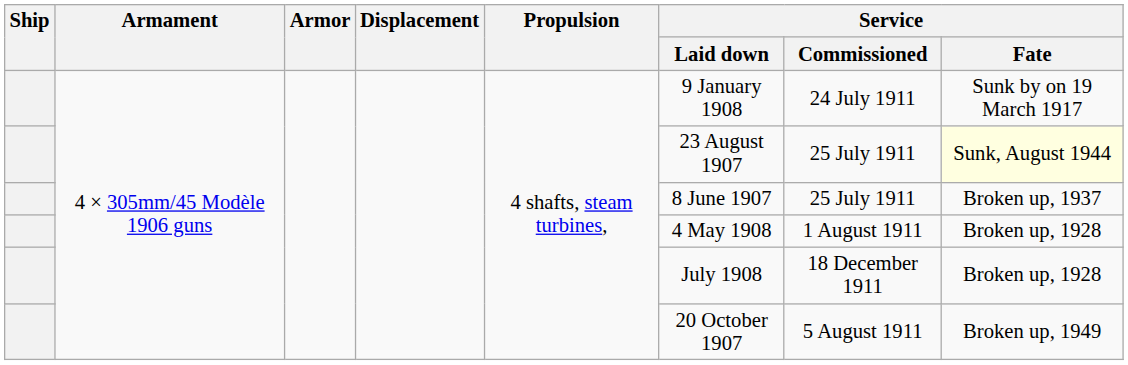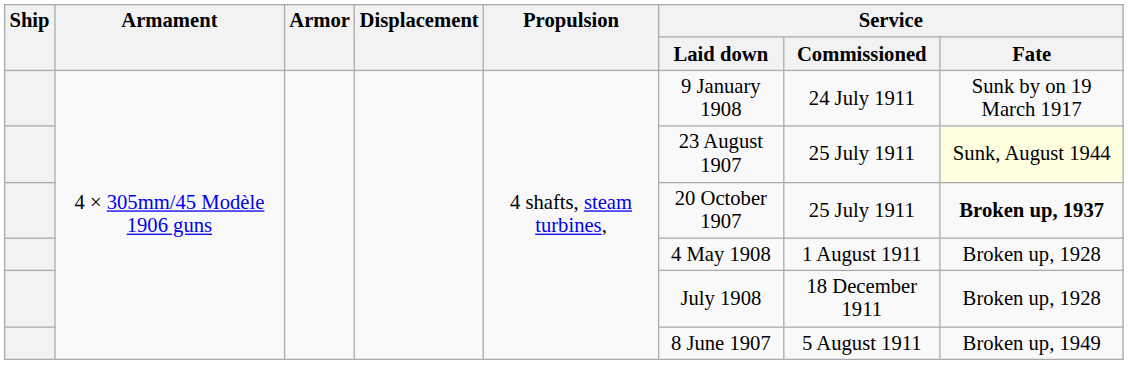(722, 198) 8 June 1907 -> (721, 209) 20 October 1907
(1032, 198) normal -> (1032, 209) bold
(722, 331) 20 October 1907 -> (721, 342) 8 June 1907
